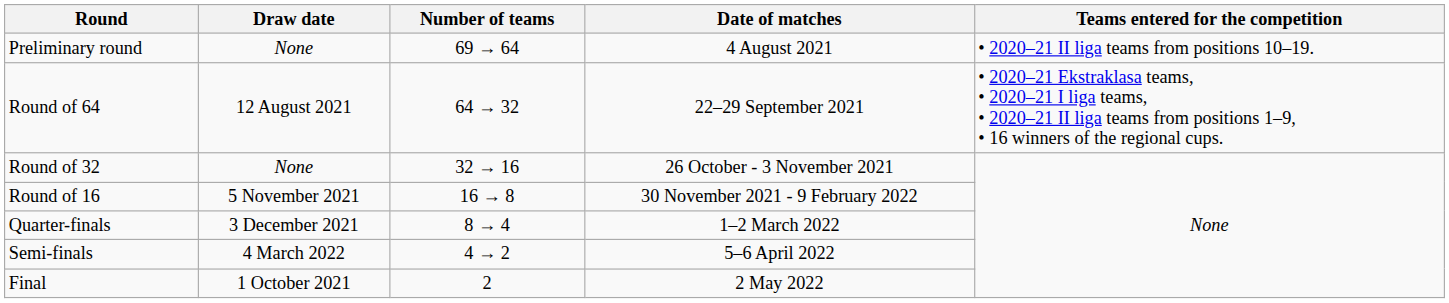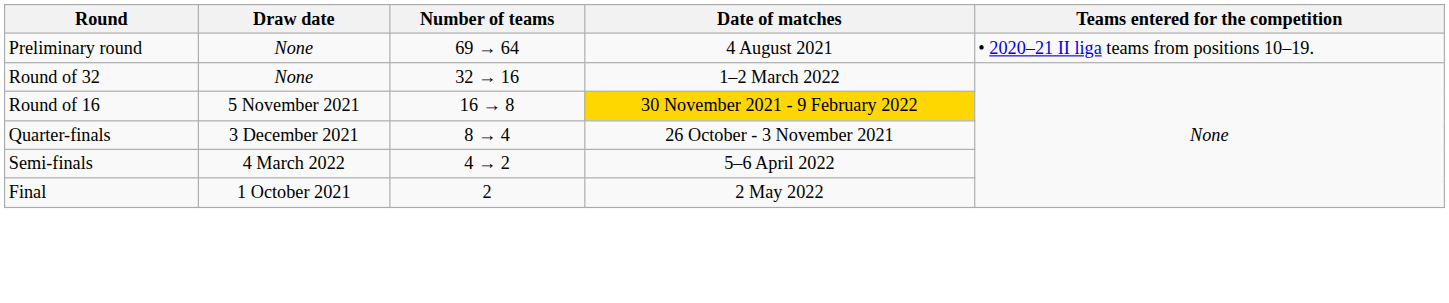- row: (54, 107)
(779, 167) 26 October - 3 November 2021 -> (779, 76) 1–2 March 2022
(779, 196) no background -> (779, 105) gold background
(779, 225) 1–2 March 2022 -> (779, 134) 26 October - 3 November 2021
